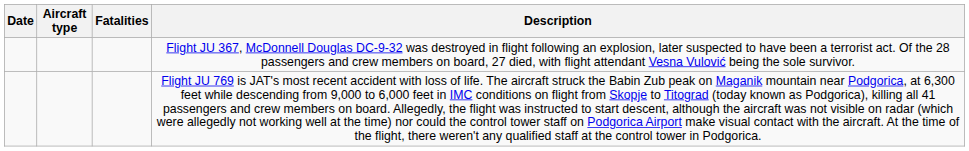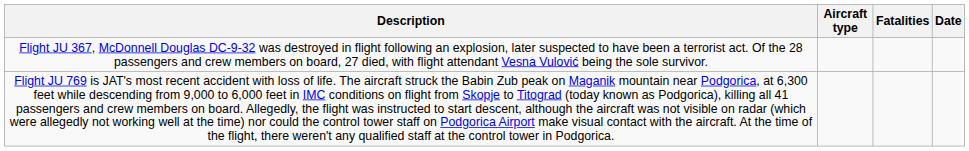columns swapped: (21, 21) <-> (558, 21)
